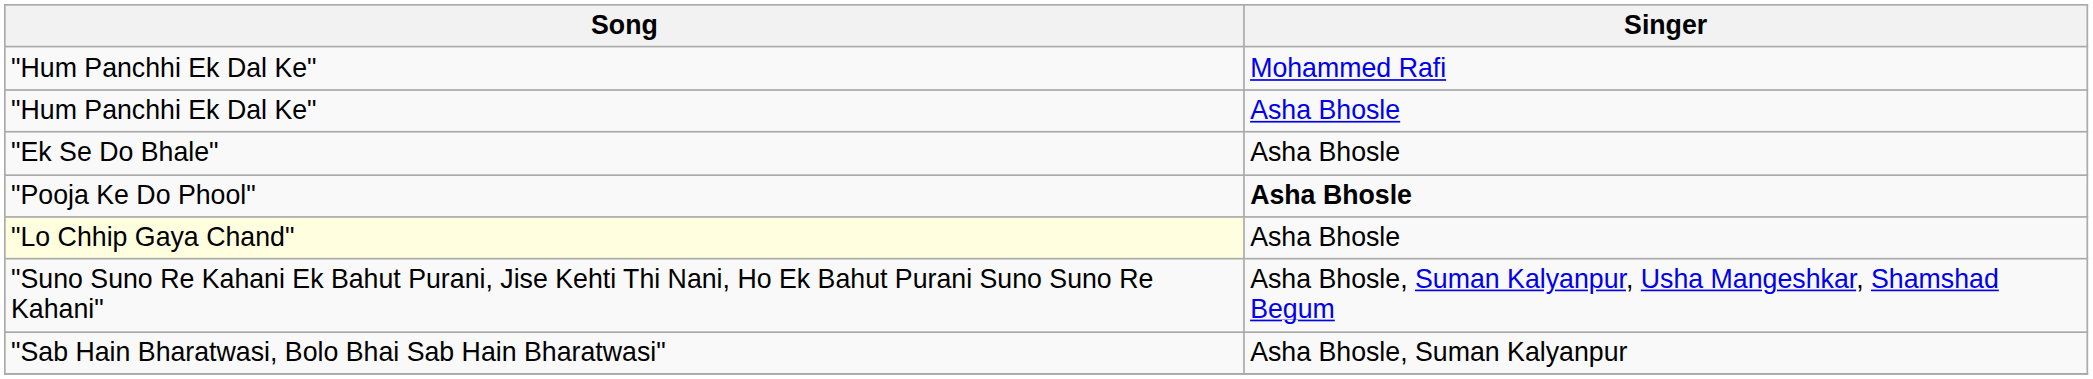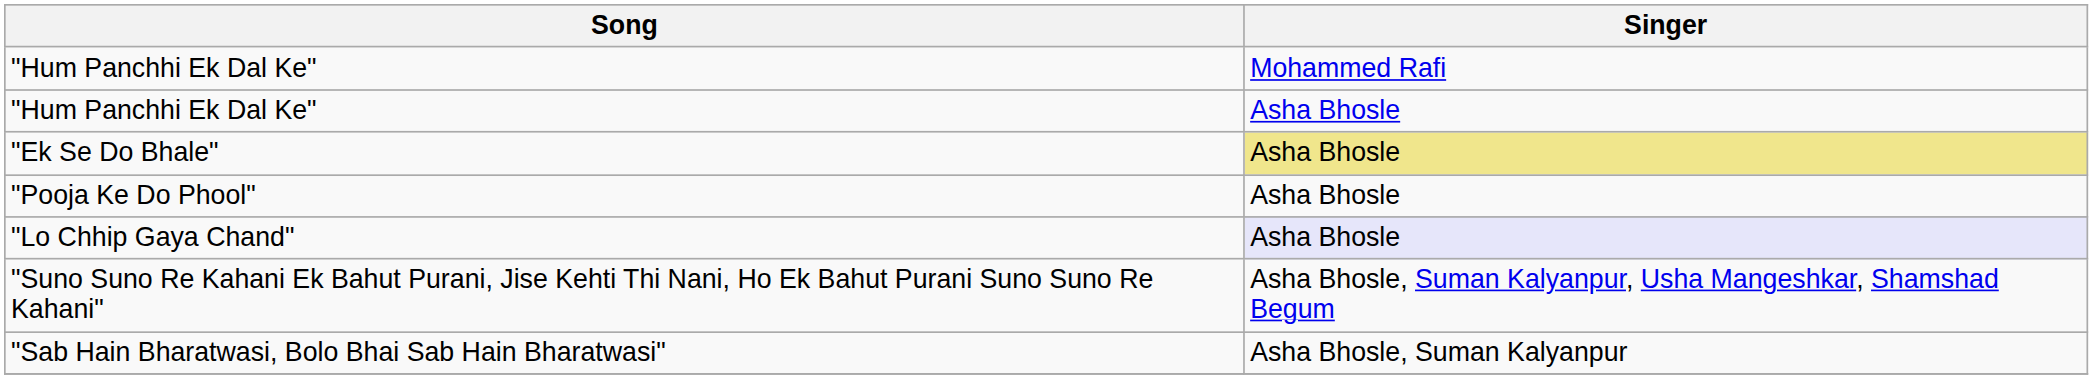(1325, 152) no background -> (1325, 152) khaki background
(1331, 195) bold -> (1325, 195) normal
(153, 237) lightyellow background -> (153, 237) no background
(1325, 237) no background -> (1325, 237) lavender background
